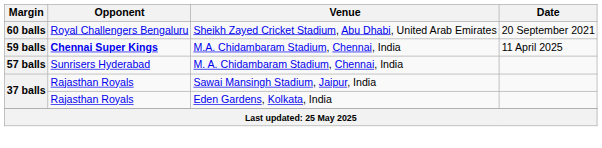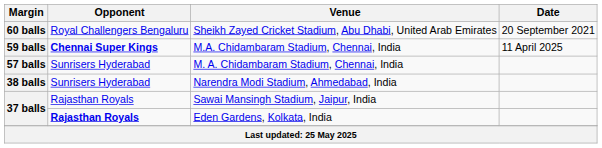+ row: (295, 82)
(92, 100) normal -> (95, 117) bold
